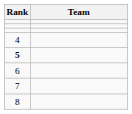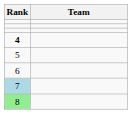(17, 40) normal -> (17, 40) bold
(17, 55) bold -> (17, 55) normal
(17, 86) no background -> (17, 86) lightblue background
(17, 101) no background -> (17, 101) lightgreen background
